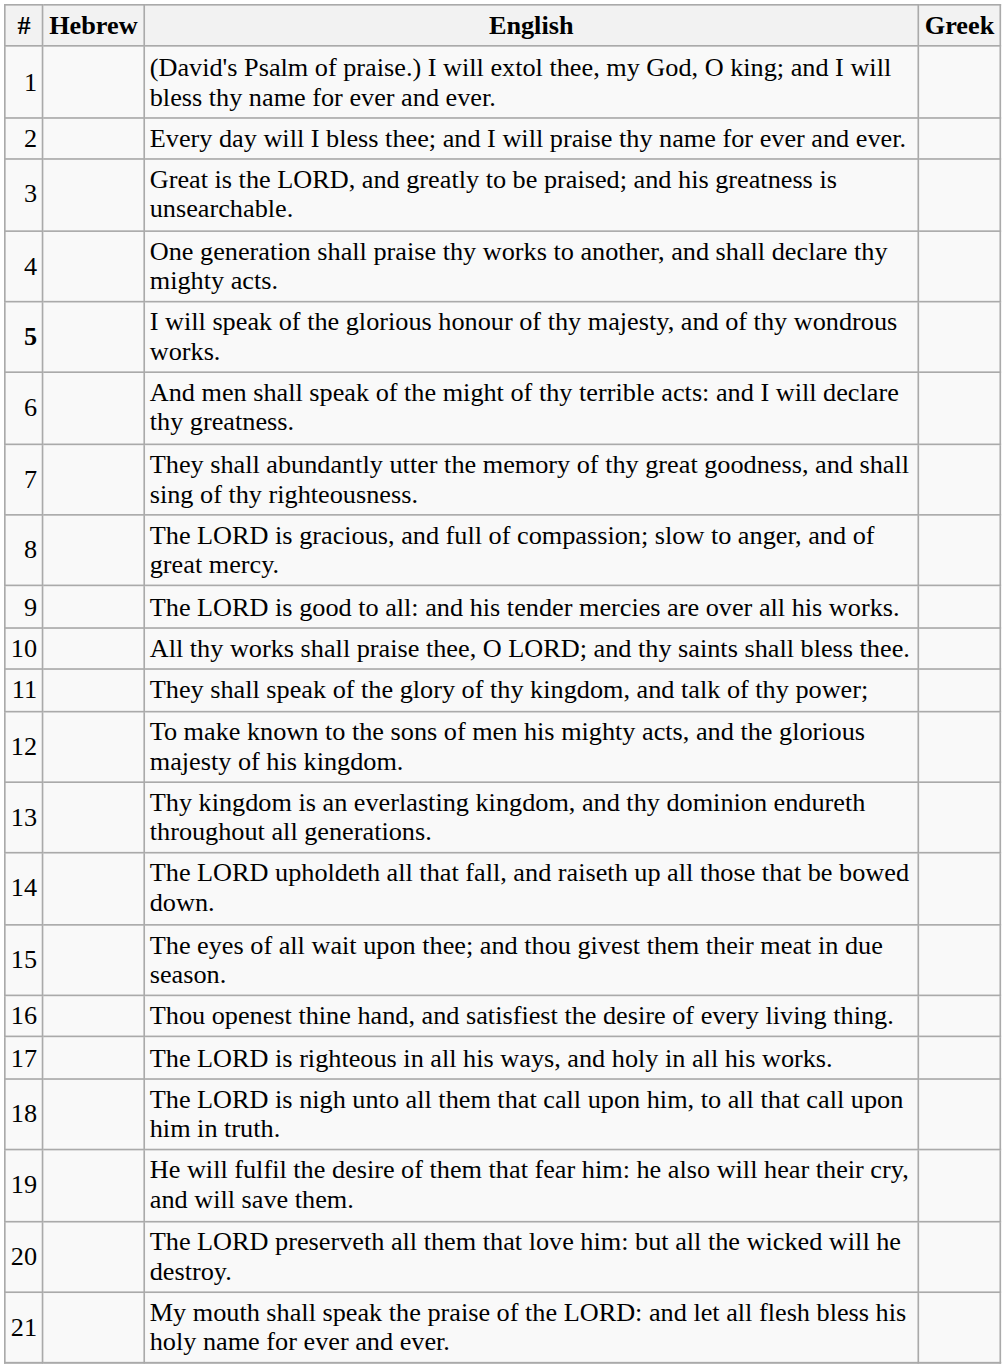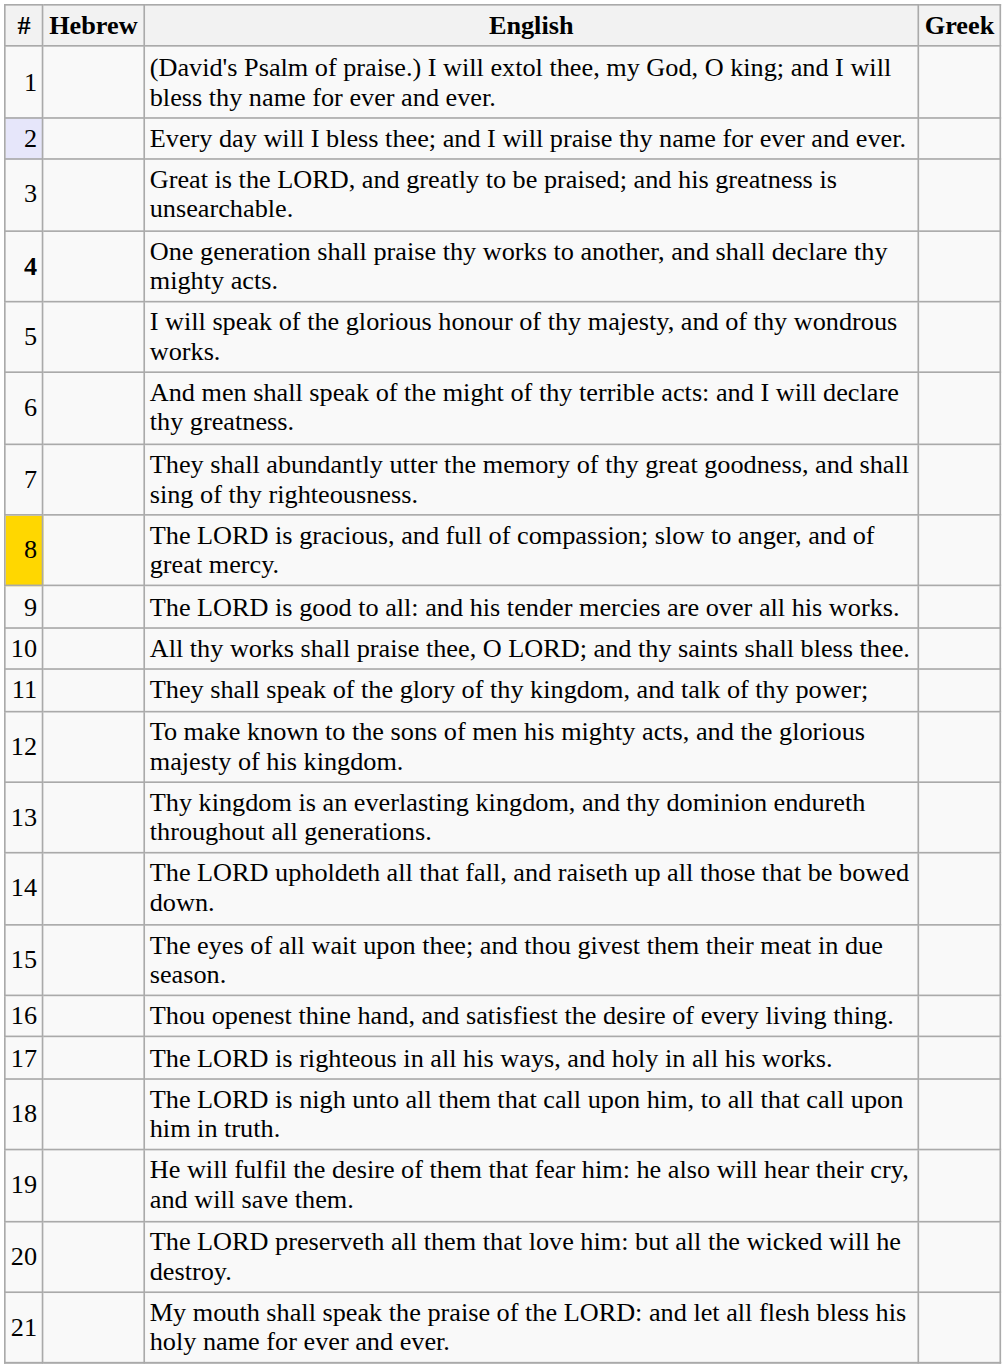(31, 138) no background -> (31, 138) lavender background
(31, 265) normal -> (31, 265) bold
(31, 336) bold -> (31, 336) normal
(31, 550) no background -> (31, 550) gold background
